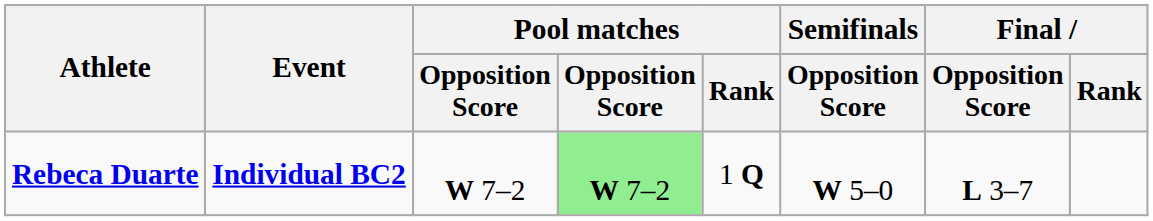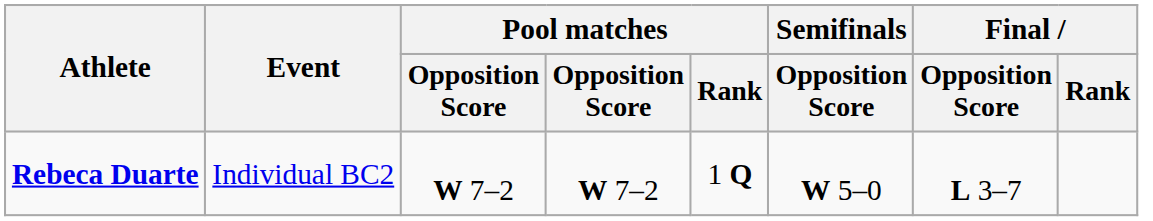(309, 173) bold -> (303, 173) normal
(630, 190) lightgreen background -> (618, 190) no background
